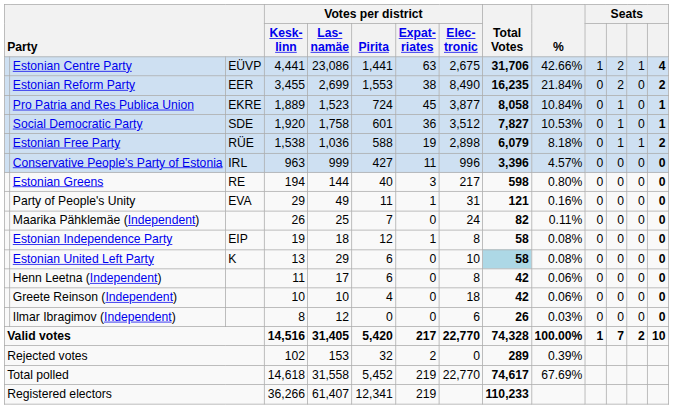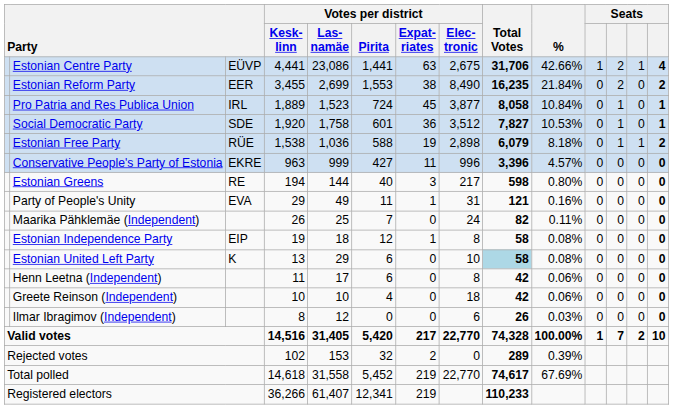(245, 104) EKRE -> (238, 104) IRL
(238, 162) IRL -> (245, 162) EKRE
